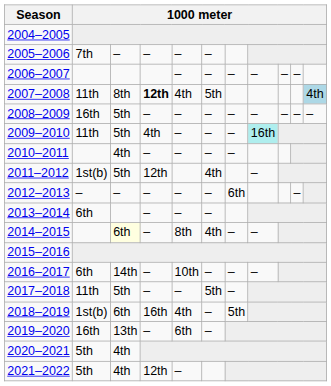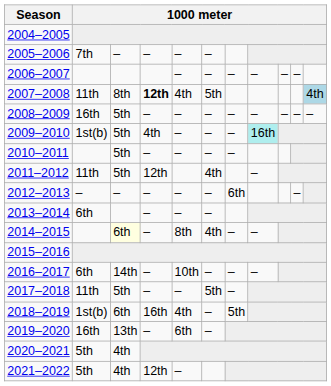(87, 133) 11th -> (91, 133) 1st(b)
(122, 153) 4th -> (122, 153) 5th
(91, 173) 1st(b) -> (87, 173) 11th
